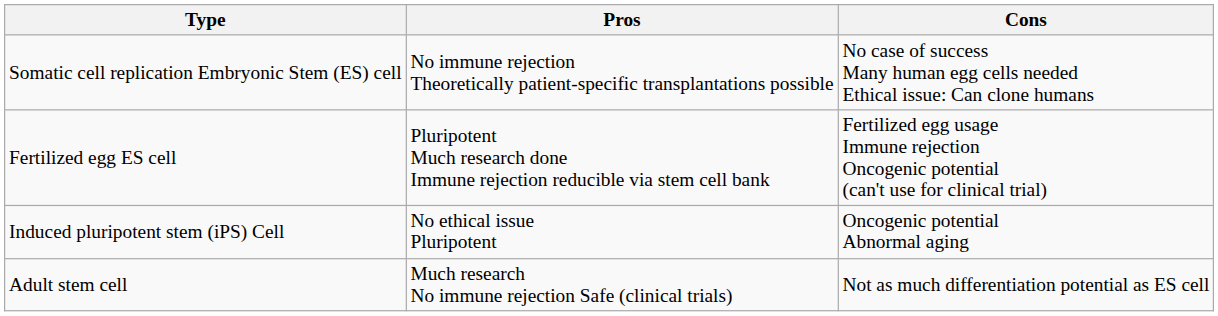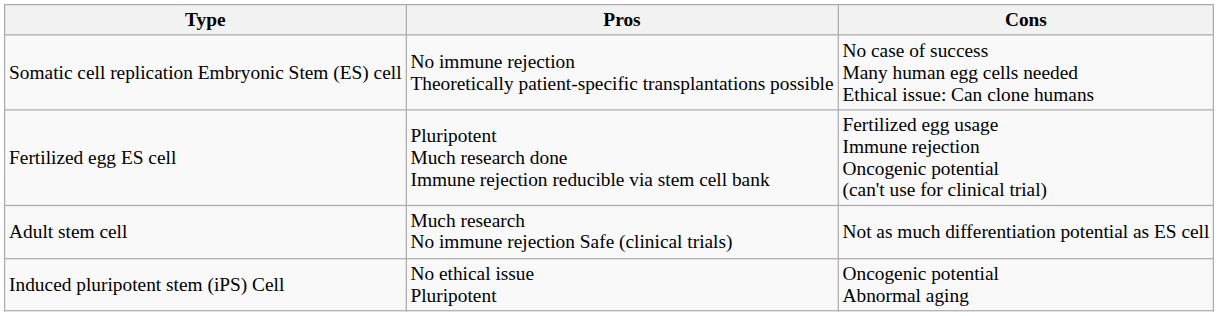rows swapped: (147, 231) <-> (68, 284)
